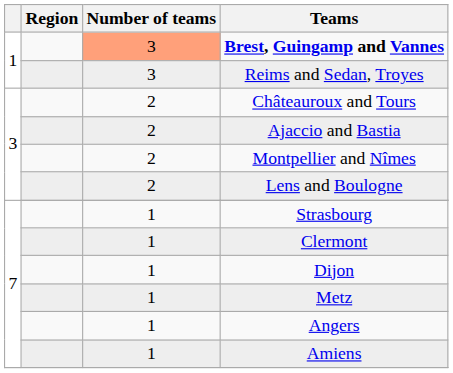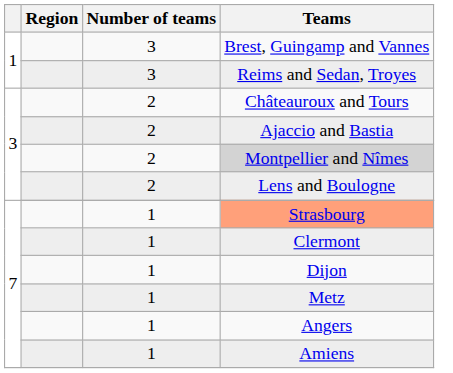(151, 46) lightsalmon background -> (151, 46) no background
(334, 46) bold -> (327, 46) normal
(334, 158) no background -> (327, 158) lightgrey background
(334, 213) no background -> (327, 213) lightsalmon background
